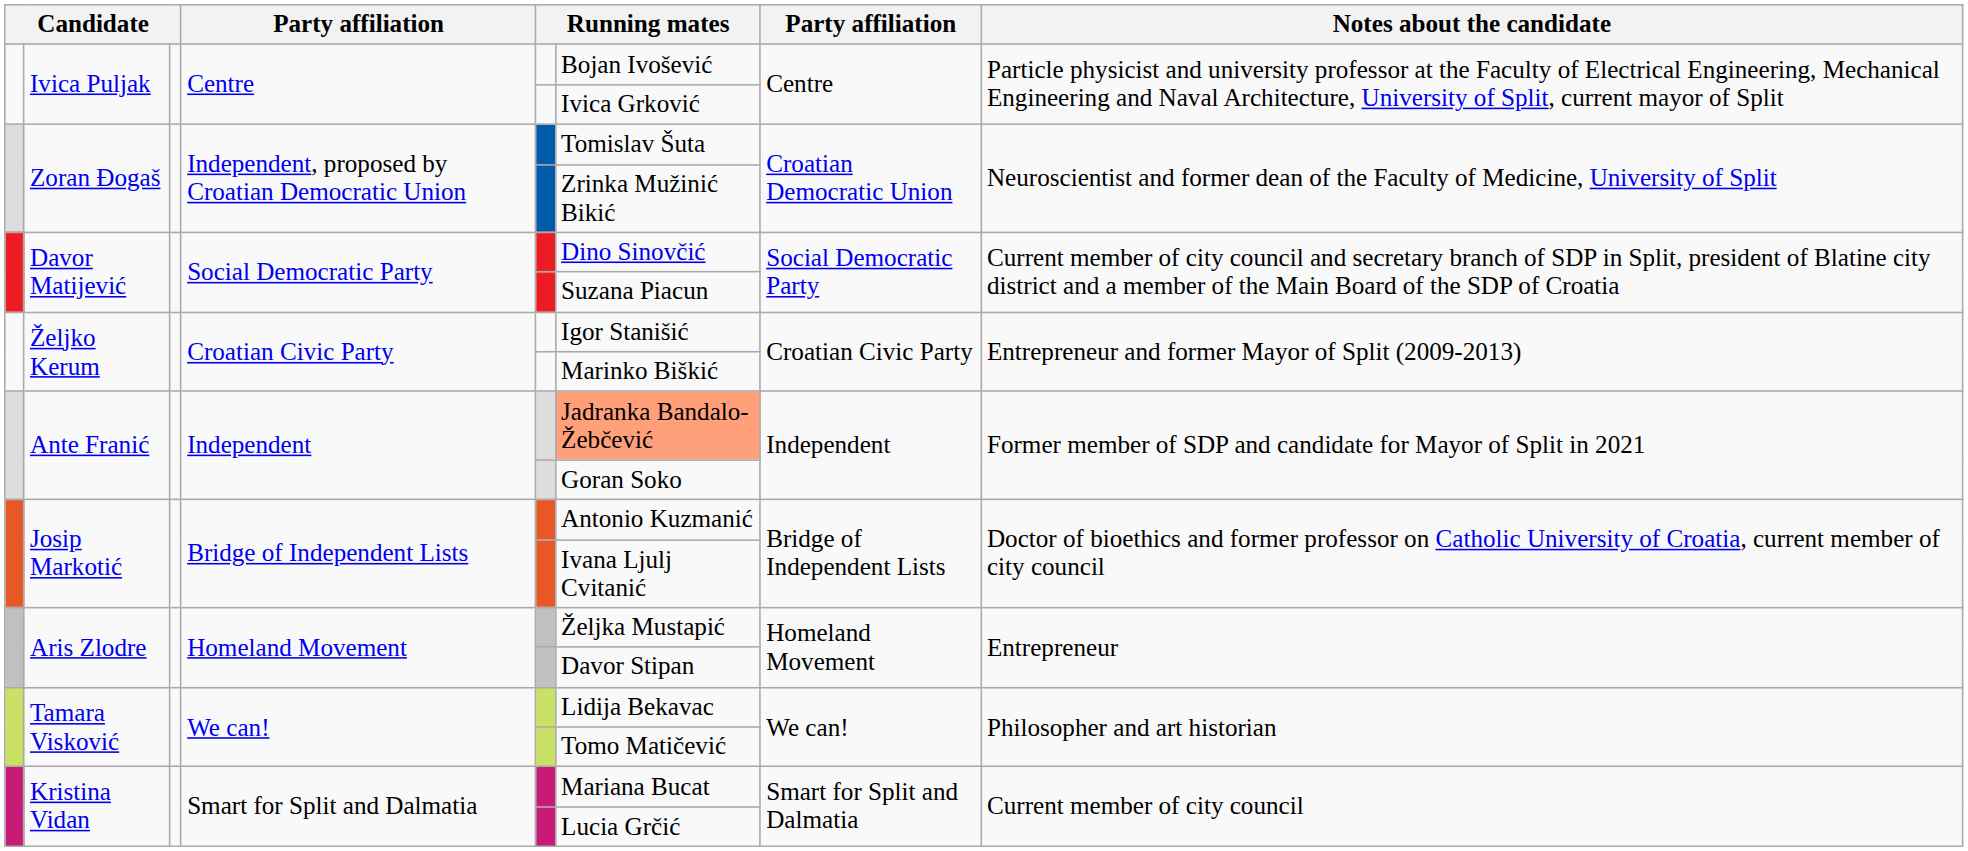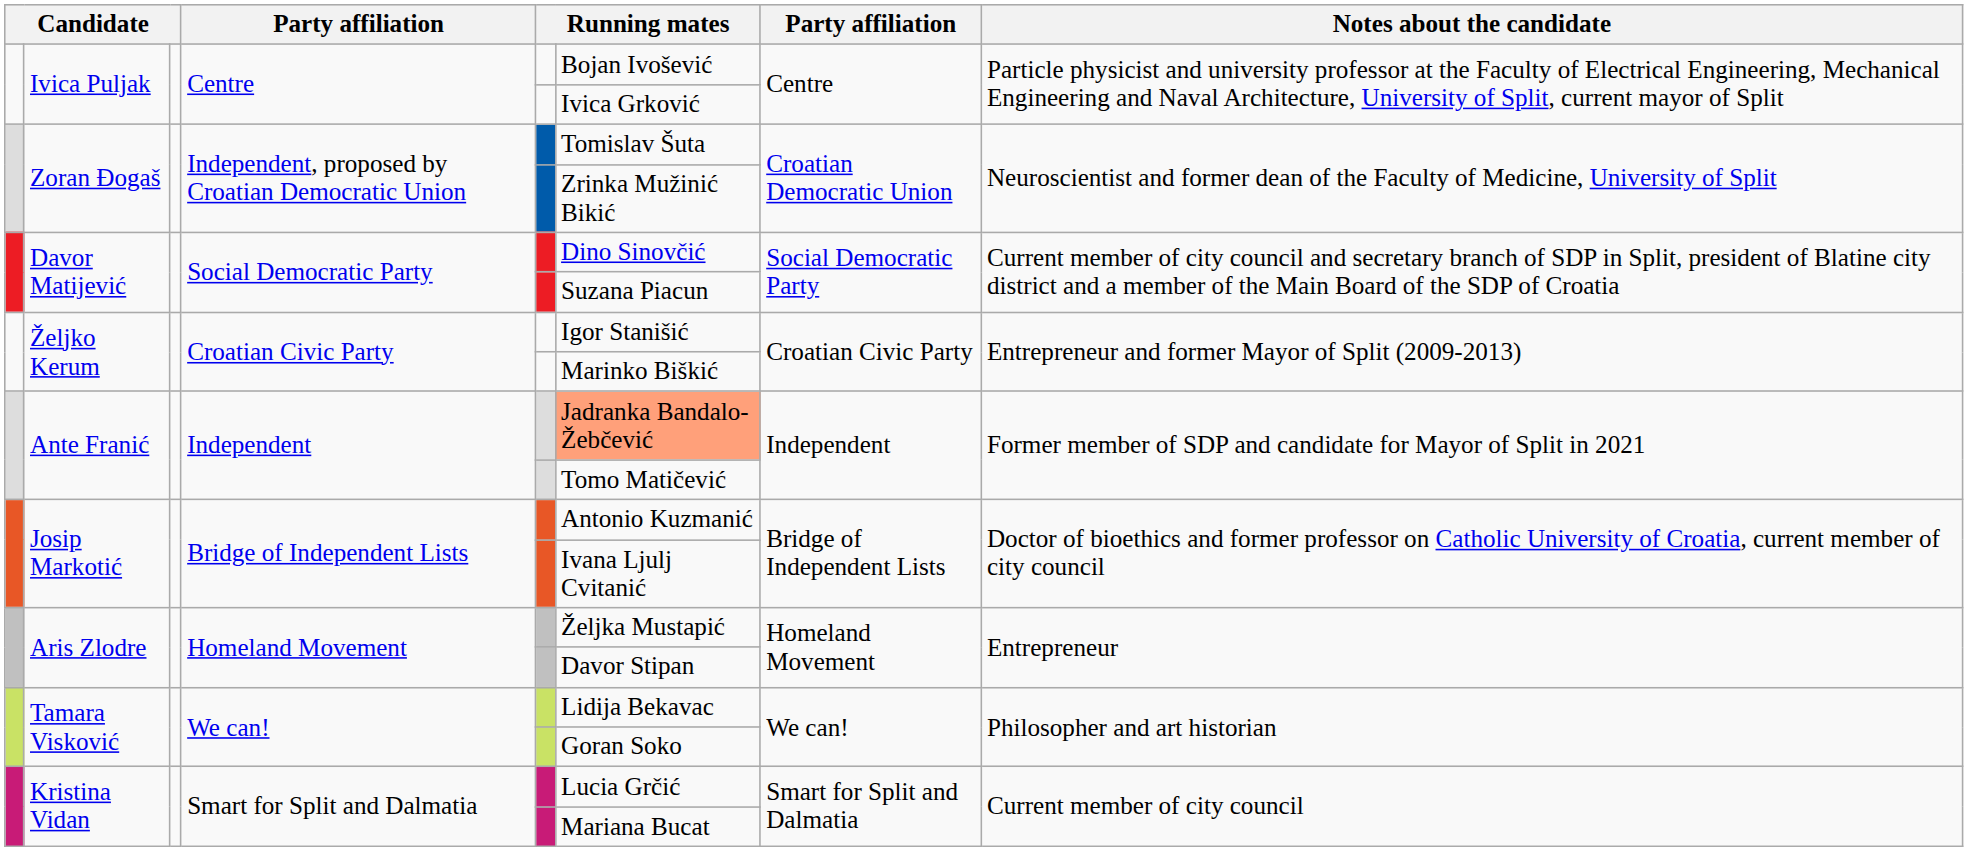(621, 479) Goran Soko -> (644, 479) Tomo Matičević
(644, 746) Tomo Matičević -> (621, 746) Goran Soko
(635, 786) Mariana Bucat -> (621, 786) Lucia Grčić
(621, 826) Lucia Grčić -> (635, 826) Mariana Bucat
